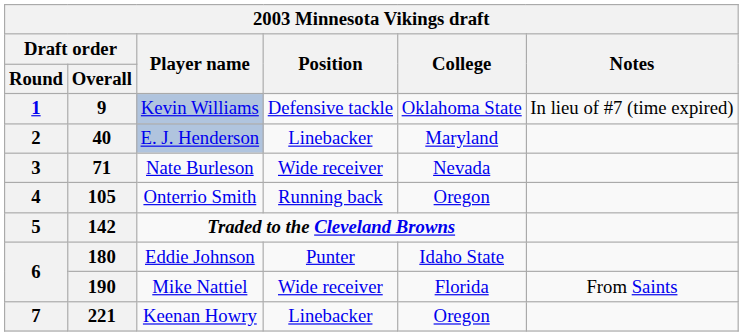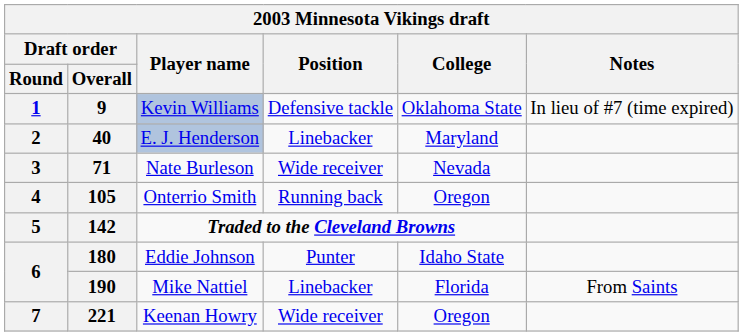(330, 286) Wide receiver -> (330, 286) Linebacker
(330, 316) Linebacker -> (330, 316) Wide receiver
